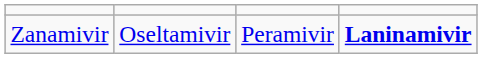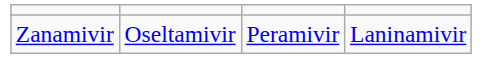(408, 33) bold -> (408, 33) normal
